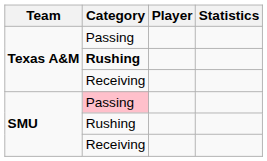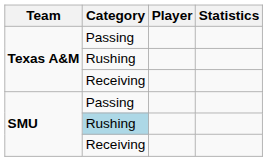(113, 59) bold -> (111, 59) normal
(110, 102) pink background -> (110, 102) no background
(111, 123) no background -> (111, 123) lightblue background
